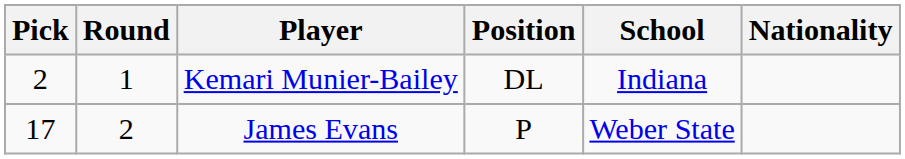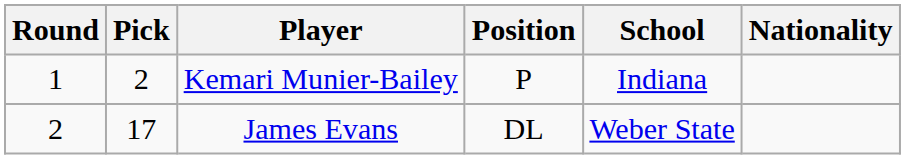columns swapped: (126, 29) <-> (40, 29)
(524, 79) DL -> (524, 79) P
(524, 128) P -> (524, 128) DL
